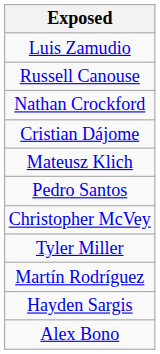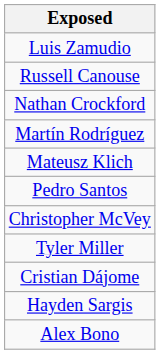(80, 133) Cristian Dájome -> (80, 133) Martín Rodríguez
(80, 276) Martín Rodríguez -> (80, 276) Cristian Dájome
